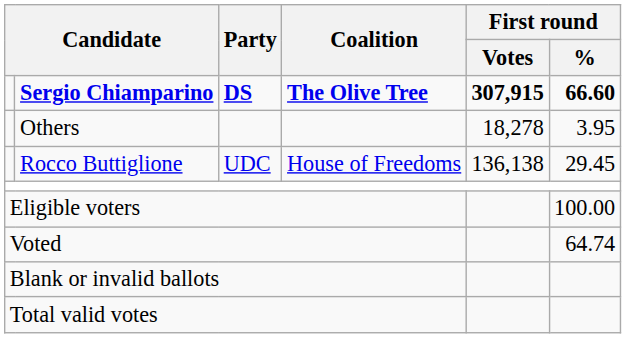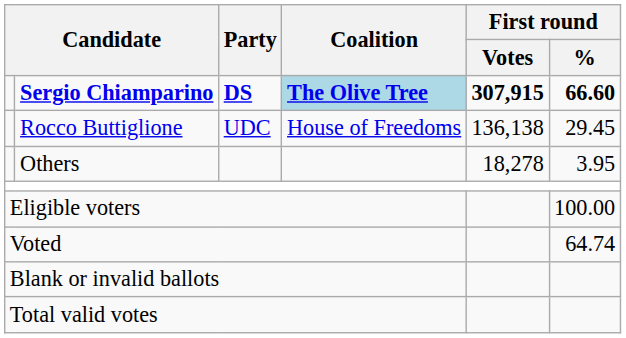(357, 92) no background -> (357, 92) lightblue background
rows swapped: (101, 163) <-> (50, 127)
